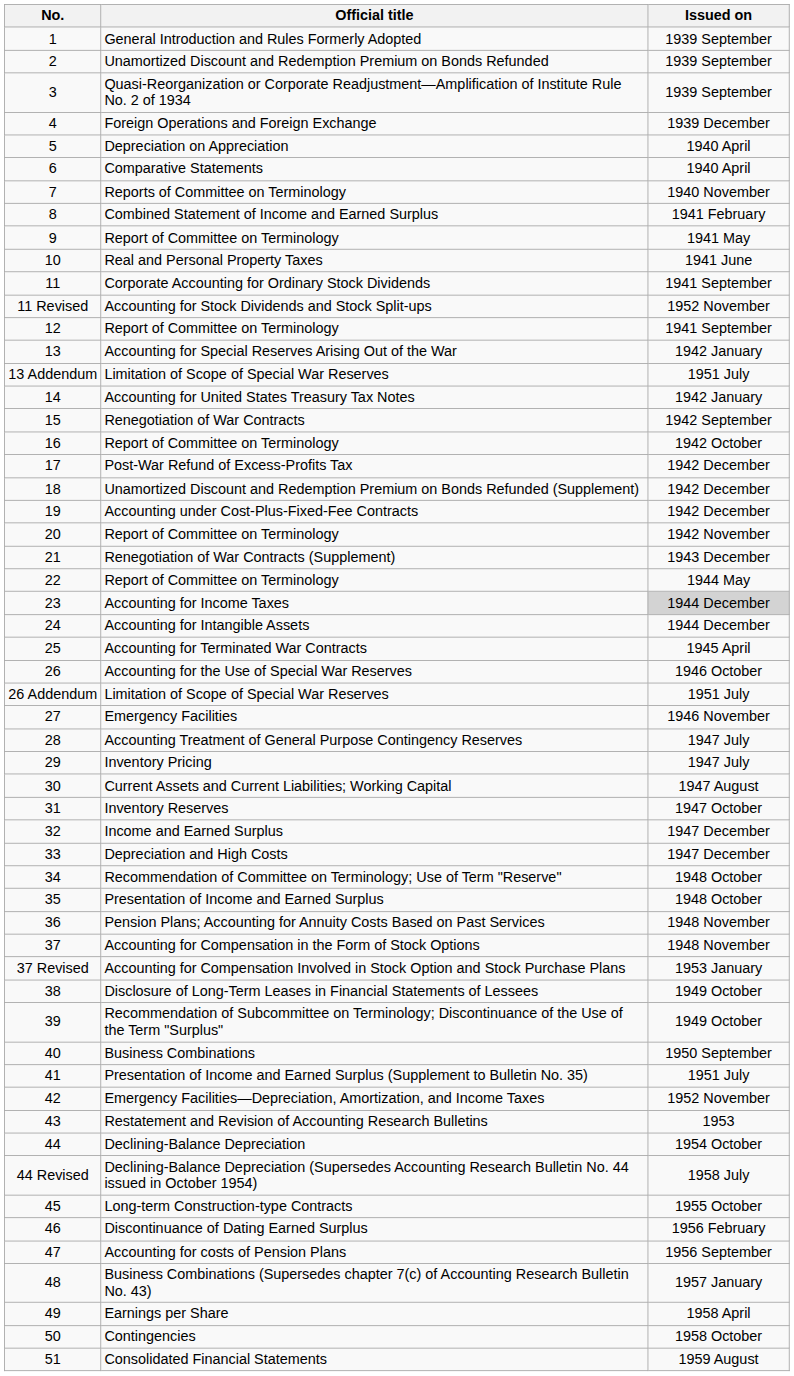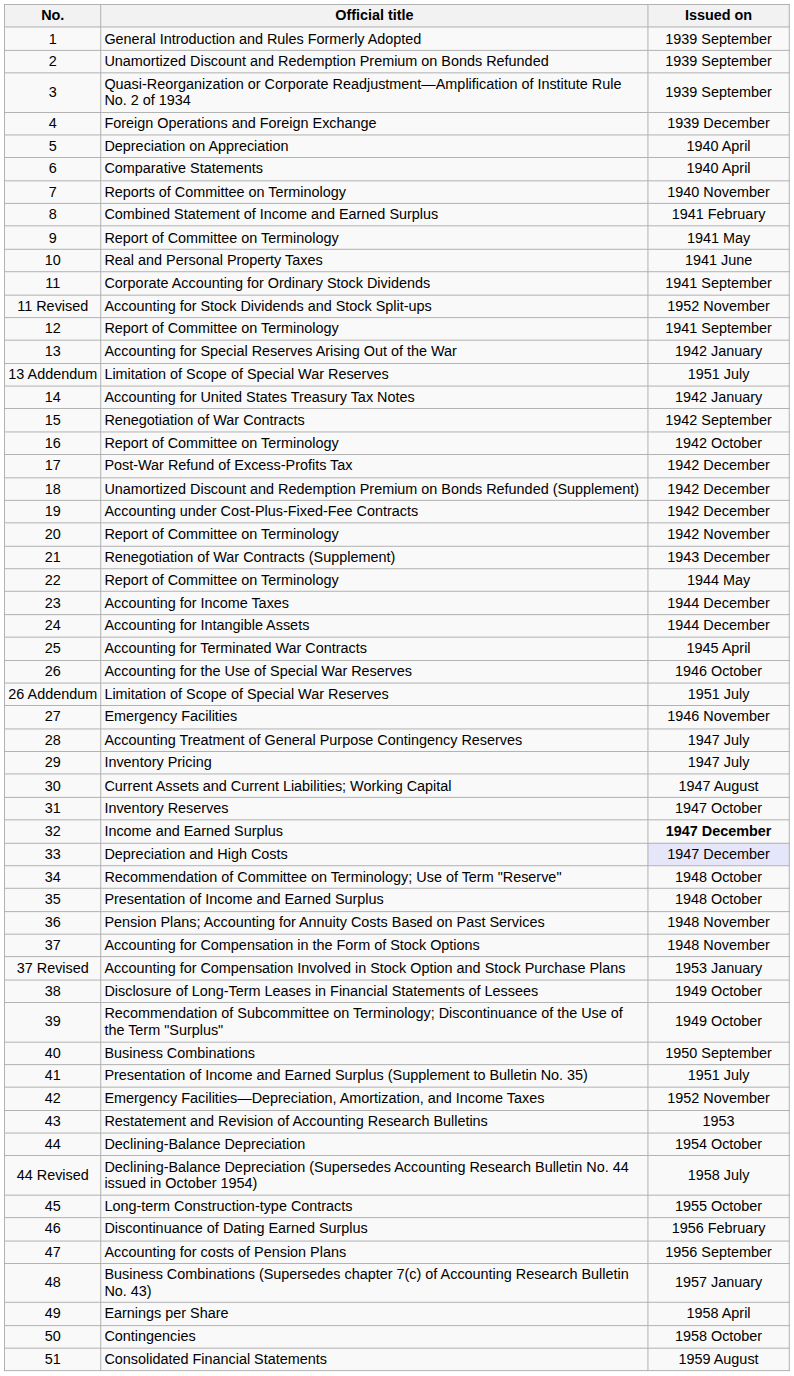(719, 603) lightgrey background -> (719, 603) no background
(719, 831) normal -> (719, 831) bold
(719, 854) no background -> (719, 854) lavender background
